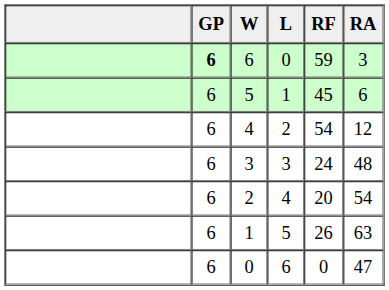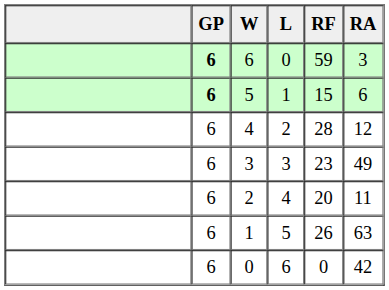(211, 94) normal -> (211, 94) bold
(324, 94) 45 -> (324, 94) 15
(324, 129) 54 -> (324, 129) 28
(324, 163) 24 -> (324, 163) 23
(363, 163) 48 -> (363, 163) 49
(363, 198) 54 -> (363, 198) 11
(363, 267) 47 -> (363, 267) 42
